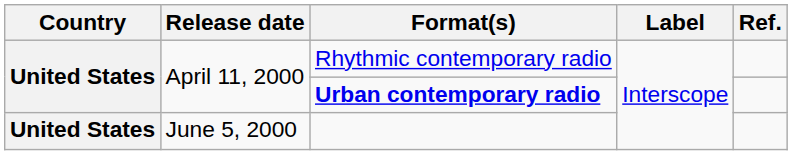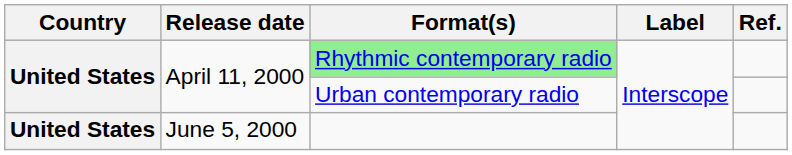(463, 58) no background -> (463, 58) lightgreen background
(458, 94) bold -> (447, 94) normal
